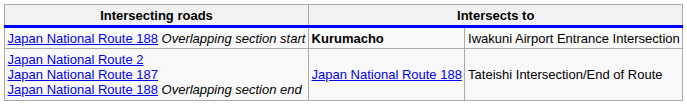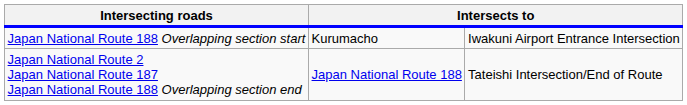(348, 38) bold -> (345, 38) normal
